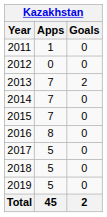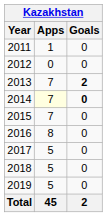(84, 82) normal -> (84, 82) bold
(51, 99) no background -> (51, 99) lightyellow background
(84, 99) normal -> (84, 99) bold
